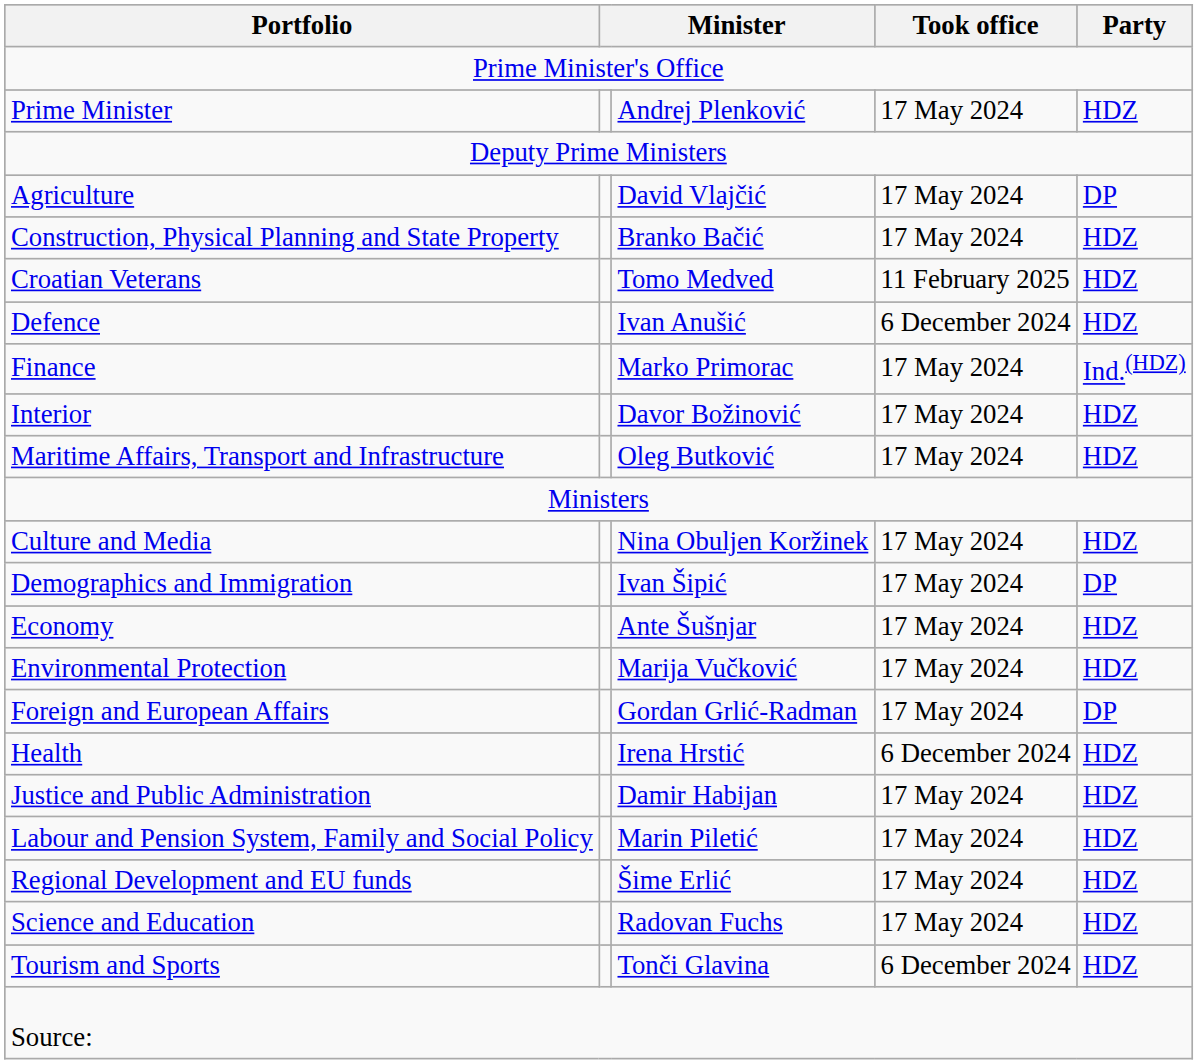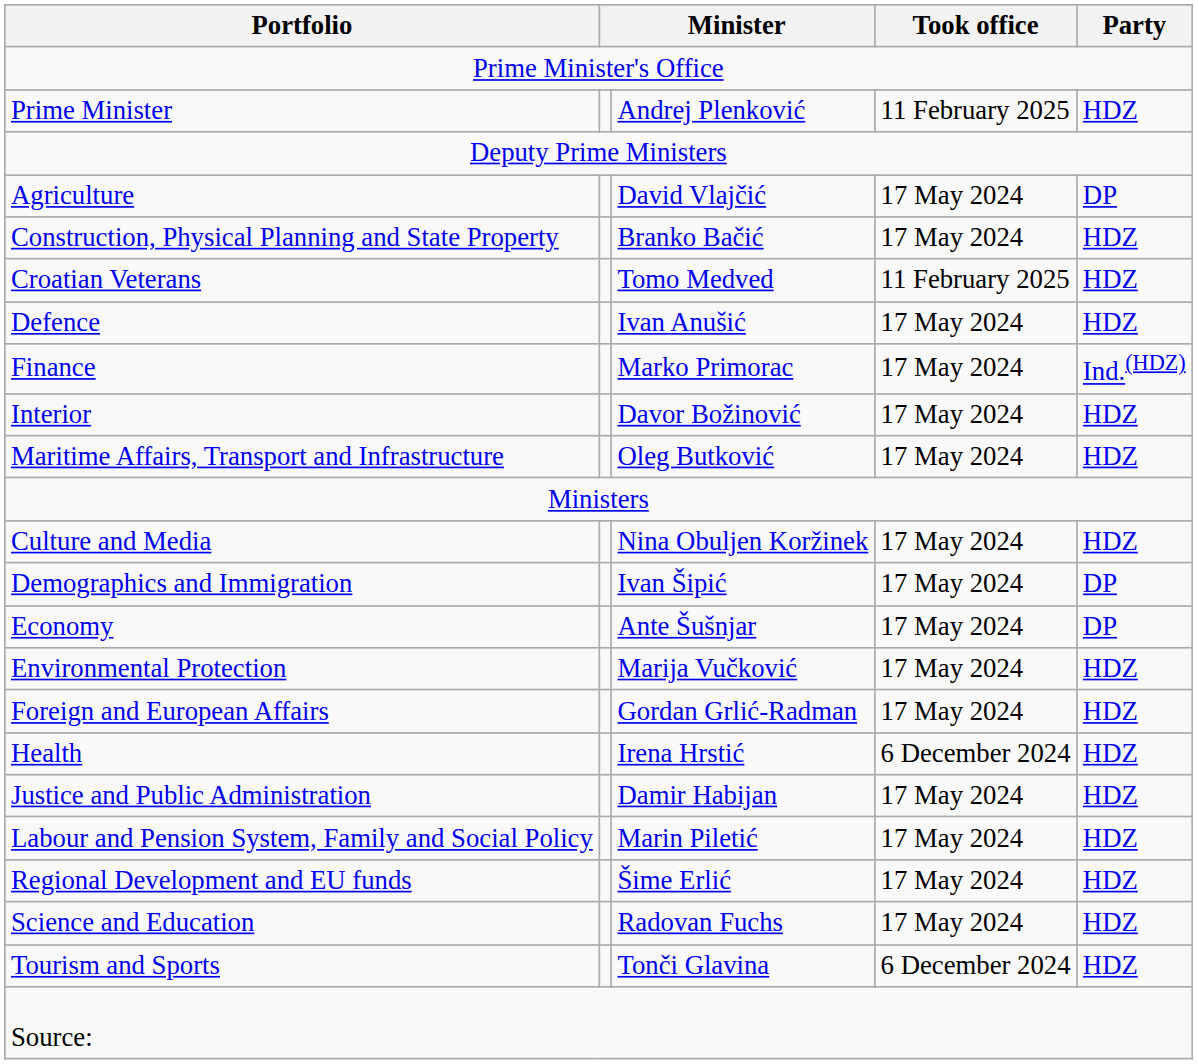(952, 110) 17 May 2024 -> (975, 110) 11 February 2025
(976, 322) 6 December 2024 -> (952, 322) 17 May 2024
(1110, 626) HDZ -> (1100, 626) DP
(1100, 710) DP -> (1110, 710) HDZ
